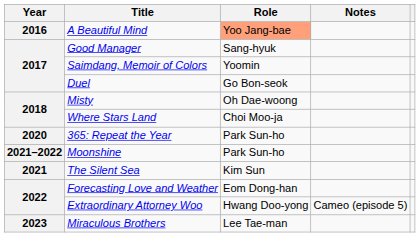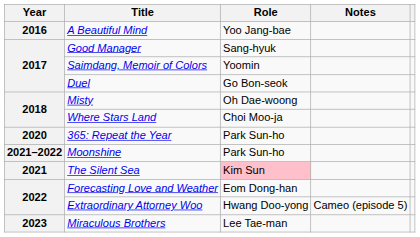(257, 30) lightsalmon background -> (257, 30) no background
(244, 170) no background -> (244, 170) pink background
